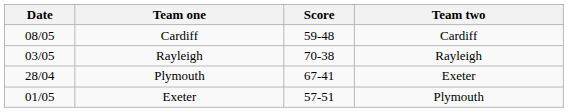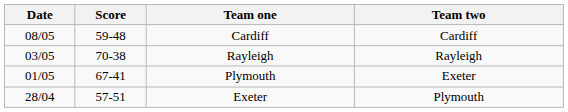columns swapped: (179, 14) <-> (319, 14)
(40, 76) 28/04 -> (40, 76) 01/05
(40, 96) 01/05 -> (40, 96) 28/04
